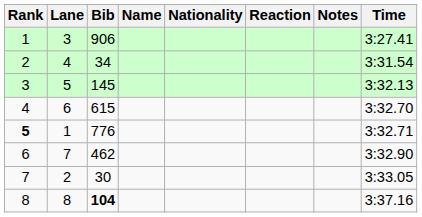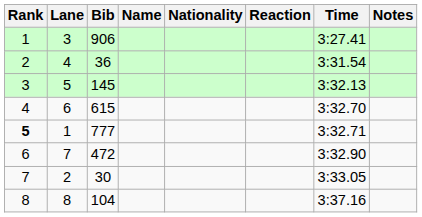columns swapped: (389, 16) <-> (338, 16)
(103, 62) 34 -> (103, 62) 36
(103, 131) 776 -> (103, 131) 777
(103, 154) 462 -> (103, 154) 472
(103, 200) bold -> (103, 200) normal
